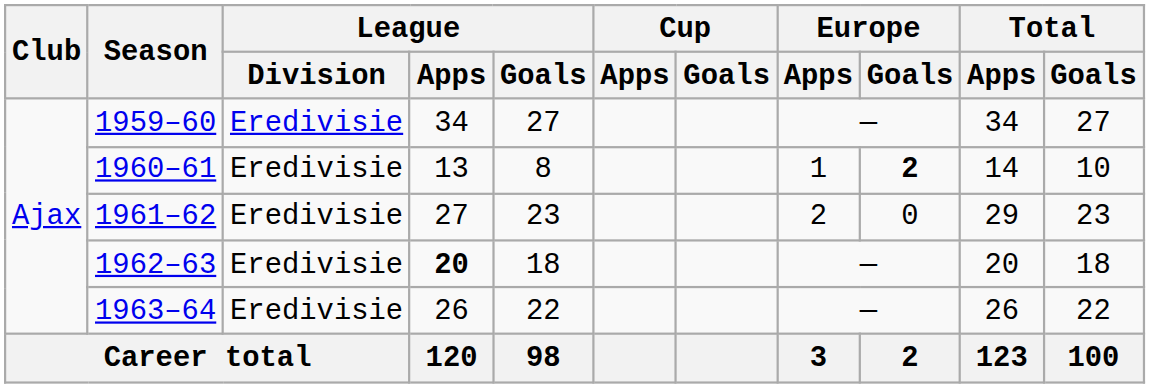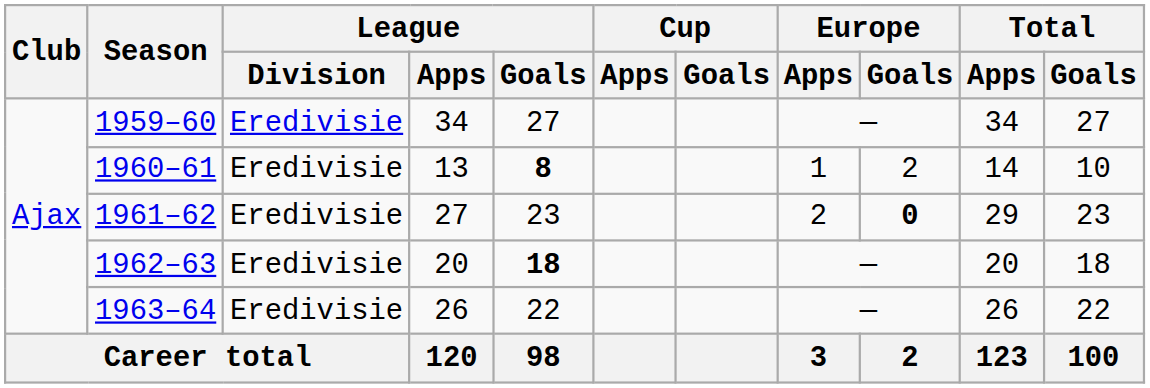(543, 170) normal -> (543, 170) bold
(910, 170) bold -> (910, 170) normal
(910, 217) normal -> (910, 217) bold
(452, 264) bold -> (452, 264) normal
(543, 264) normal -> (543, 264) bold
